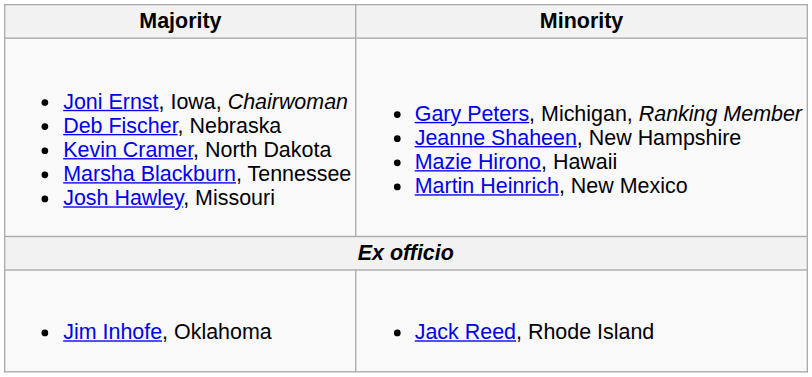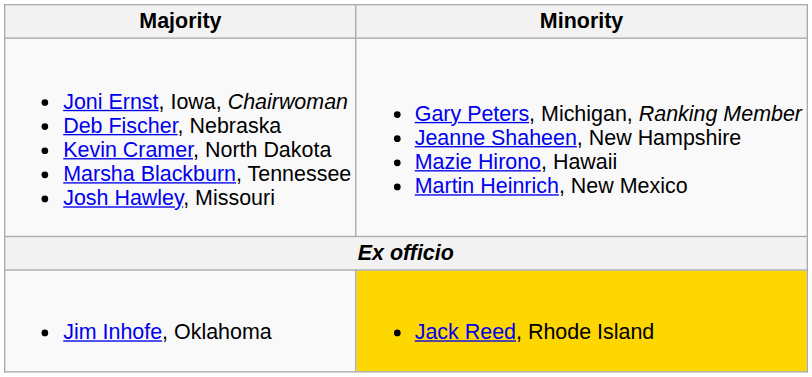(582, 333) no background -> (582, 333) gold background
